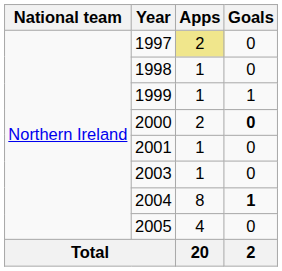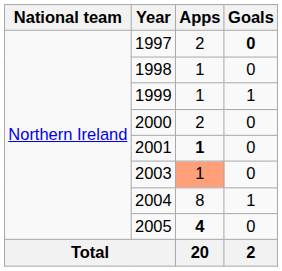(200, 43) khaki background -> (200, 43) no background
(251, 43) normal -> (251, 43) bold
(251, 122) bold -> (251, 122) normal
(200, 148) normal -> (200, 148) bold
(200, 174) no background -> (200, 174) lightsalmon background
(251, 200) bold -> (251, 200) normal
(200, 226) normal -> (200, 226) bold
